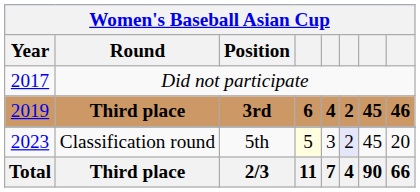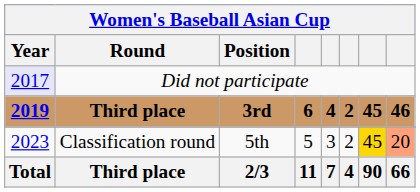(30, 80) no background -> (30, 80) lavender background
(30, 111) normal -> (30, 111) bold
(308, 141) lightyellow background -> (308, 141) no background
(349, 141) lavender background -> (349, 141) no background
(372, 141) no background -> (372, 141) gold background
(400, 141) no background -> (400, 141) lightsalmon background
